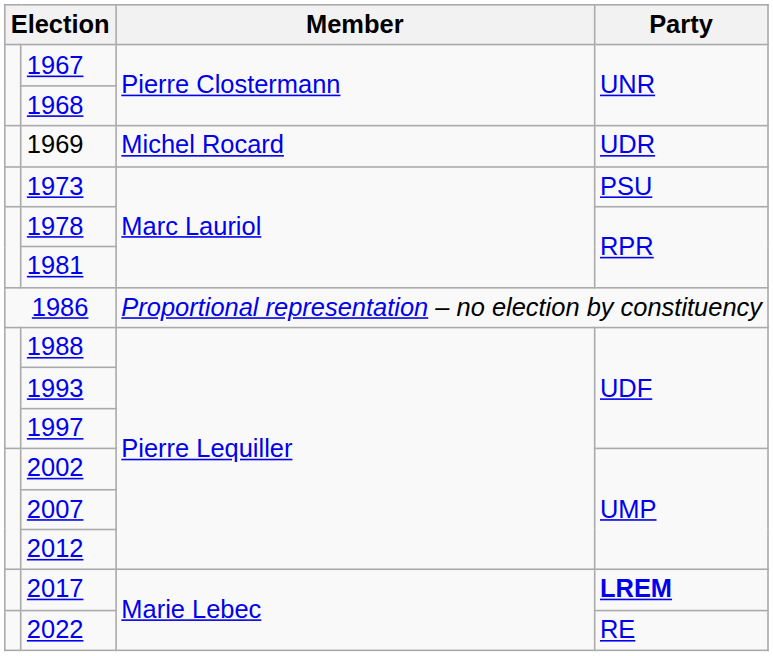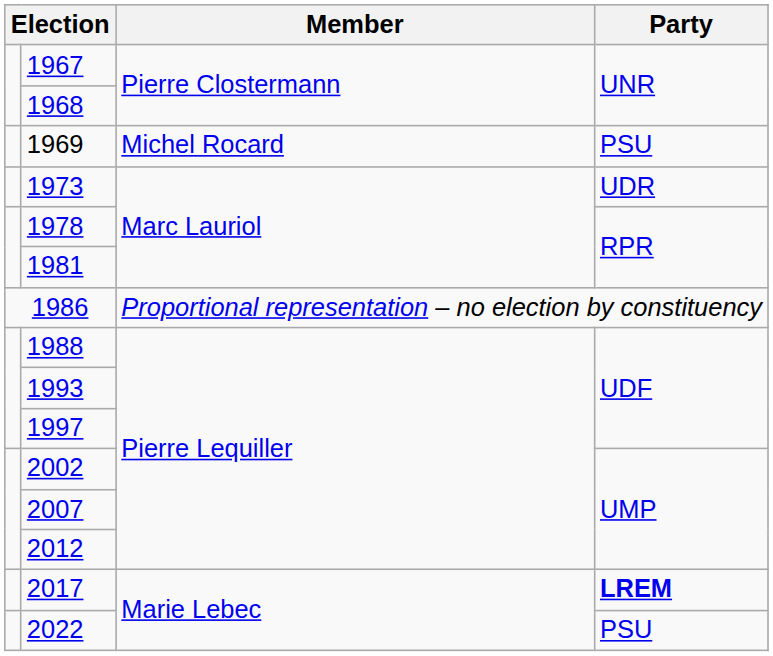(628, 145) UDR -> (626, 145) PSU
(626, 186) PSU -> (628, 186) UDR
(618, 629) RE -> (626, 629) PSU
